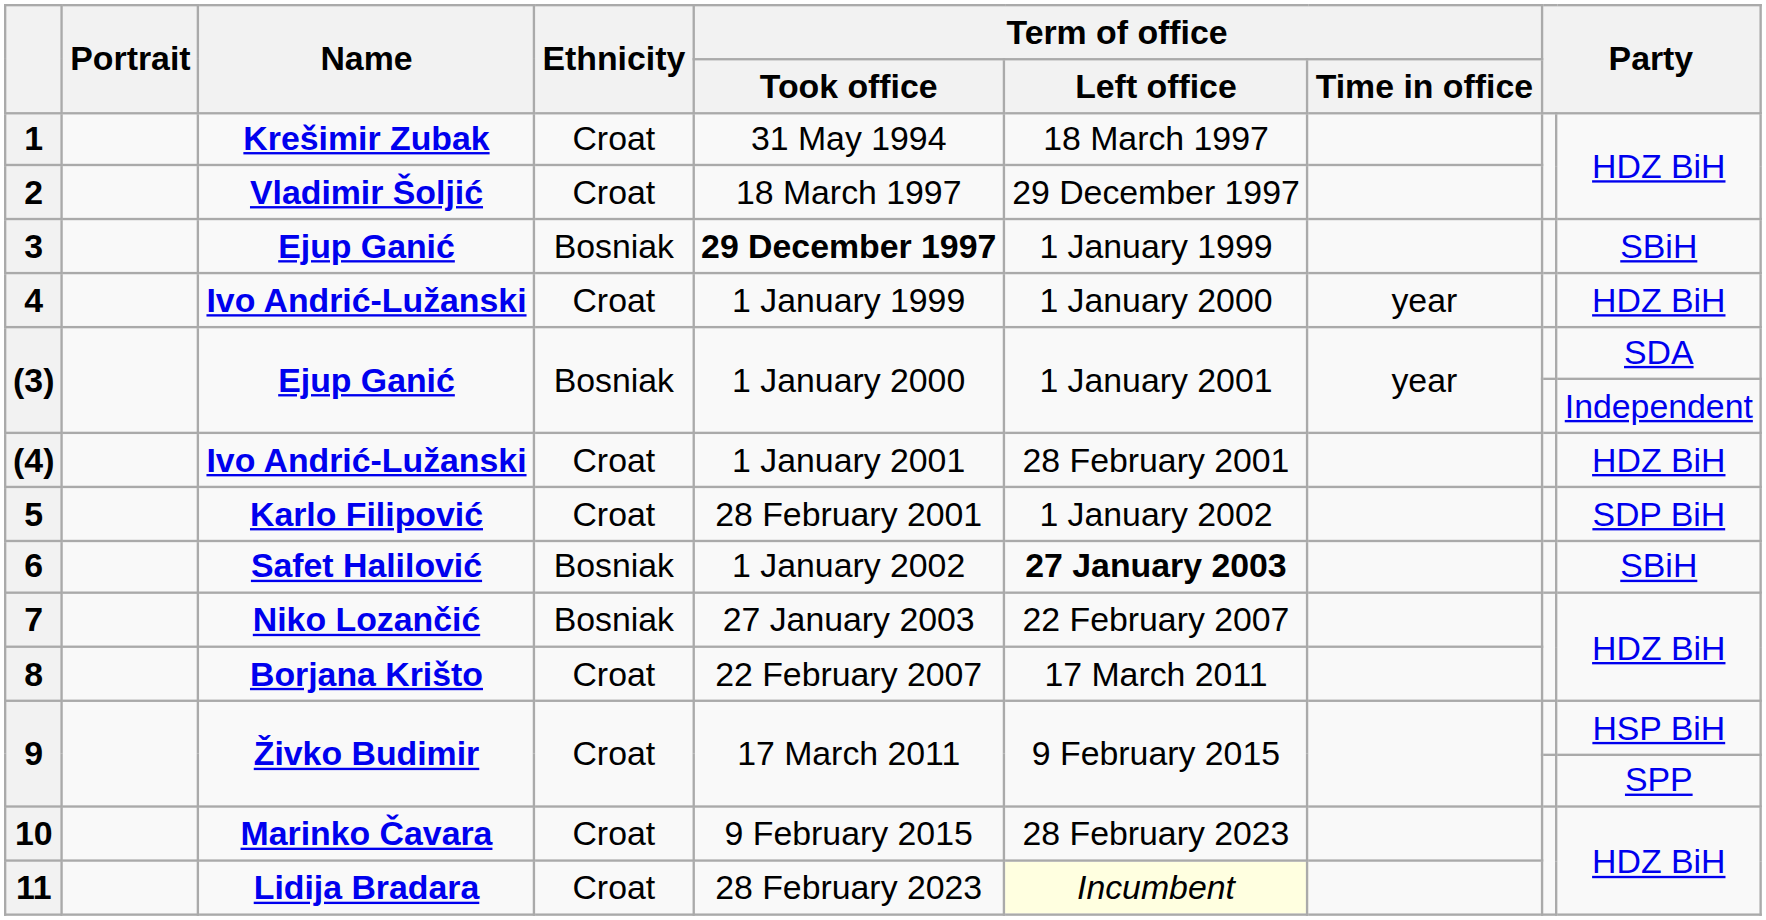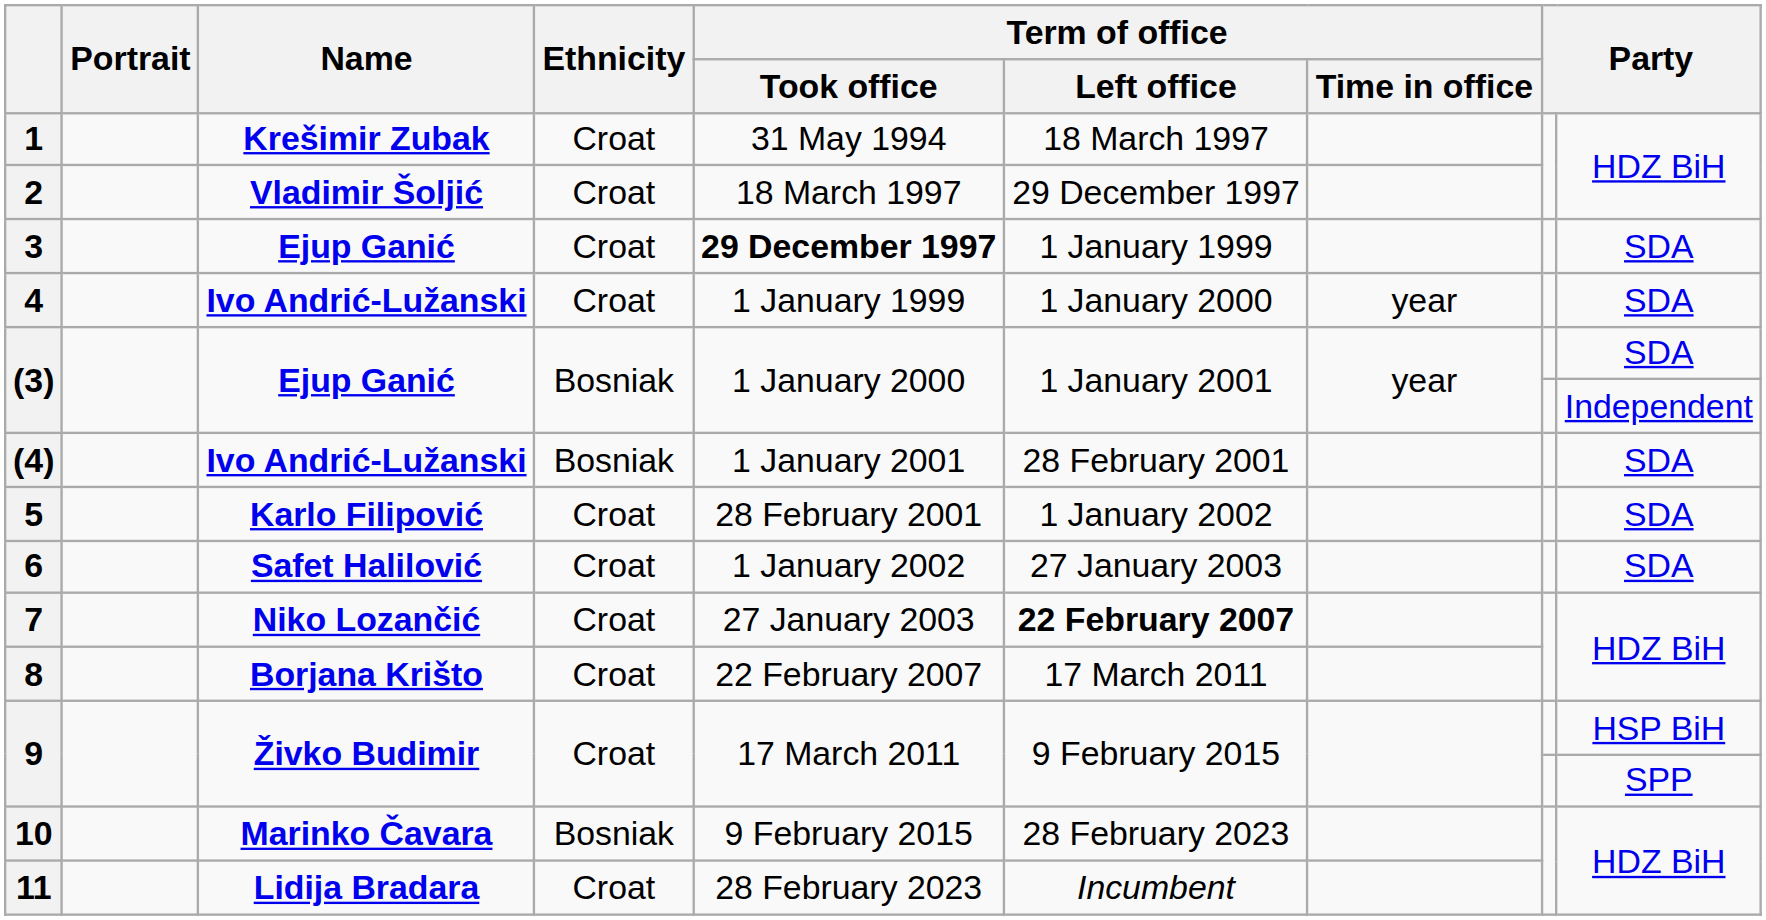(614, 246) Bosniak -> (614, 246) Croat
(1659, 246) SBiH -> (1659, 246) SDA
(1659, 300) HDZ BiH -> (1659, 300) SDA
(614, 460) Croat -> (614, 460) Bosniak
(1659, 460) HDZ BiH -> (1659, 460) SDA
(1659, 513) SDP BiH -> (1659, 513) SDA
(614, 567) Bosniak -> (614, 567) Croat
(1156, 567) bold -> (1156, 567) normal
(1659, 567) SBiH -> (1659, 567) SDA
(614, 620) Bosniak -> (614, 620) Croat
(1156, 620) normal -> (1156, 620) bold
(614, 834) Croat -> (614, 834) Bosniak
(1156, 888) lightyellow background -> (1156, 888) no background
